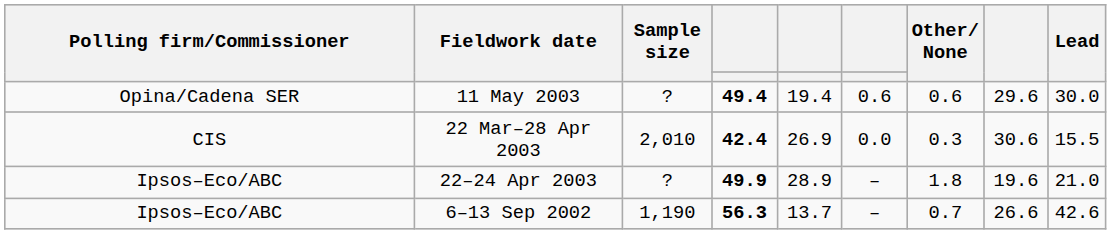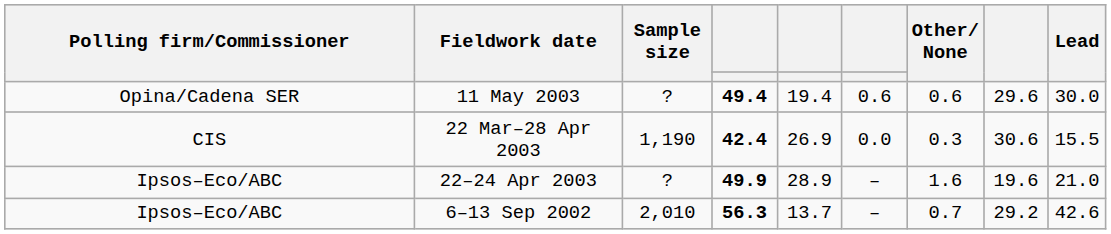(667, 139) 2,010 -> (667, 139) 1,190
(945, 182) 1.8 -> (945, 182) 1.6
(667, 213) 1,190 -> (667, 213) 2,010
(1016, 213) 26.6 -> (1016, 213) 29.2
